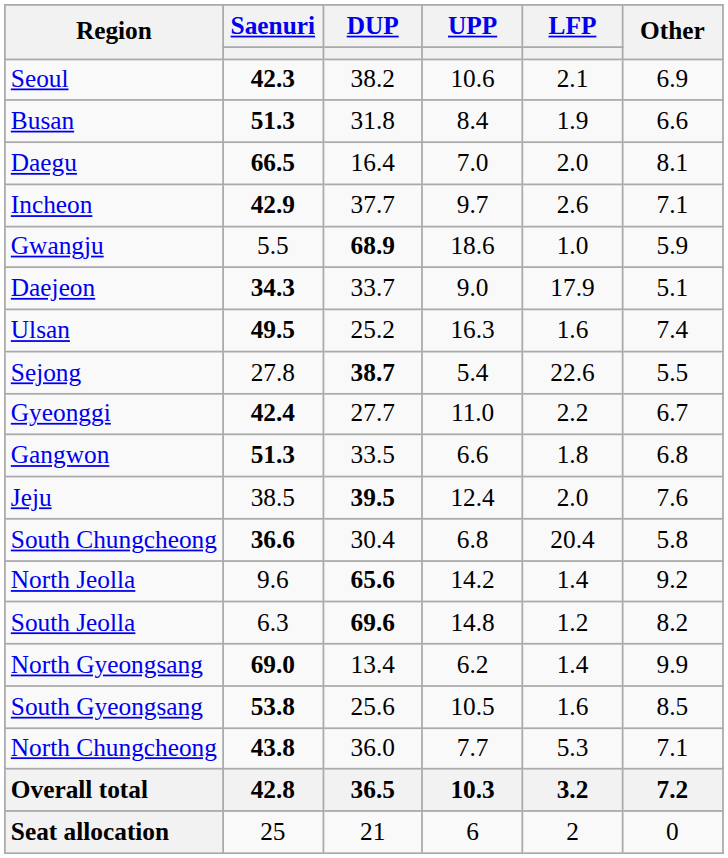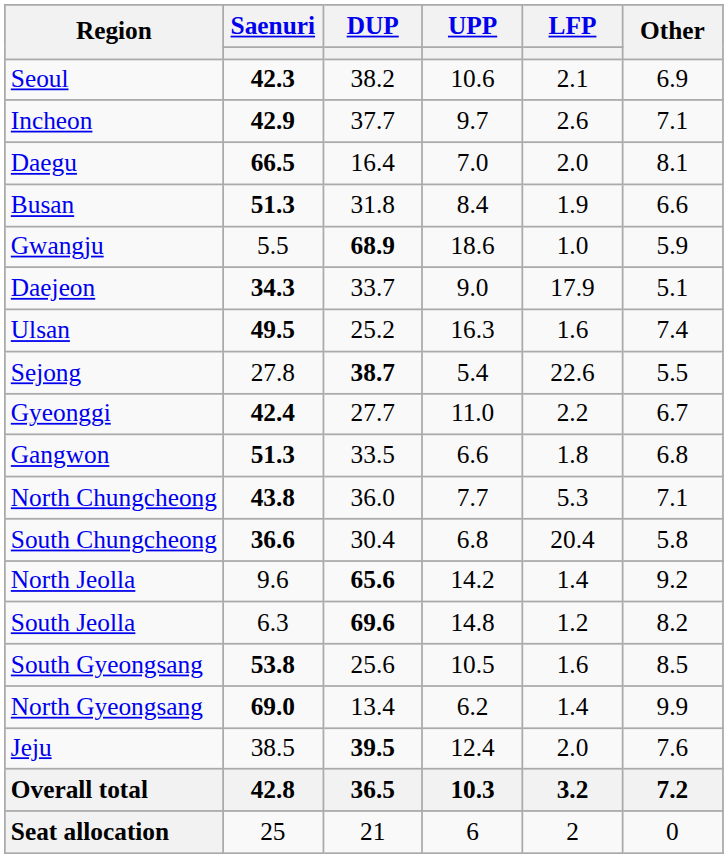rows swapped: (42, 121) <-> (52, 204)
rows swapped: (114, 748) <-> (31, 497)
rows swapped: (107, 664) <-> (107, 706)
